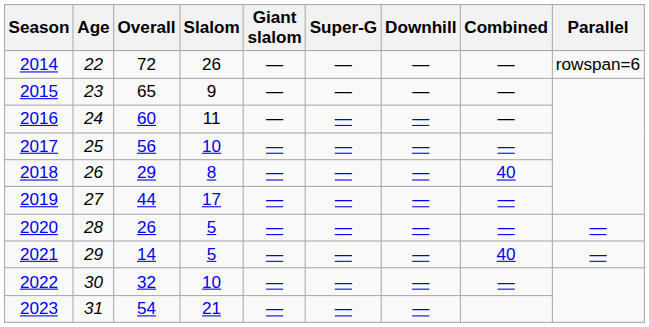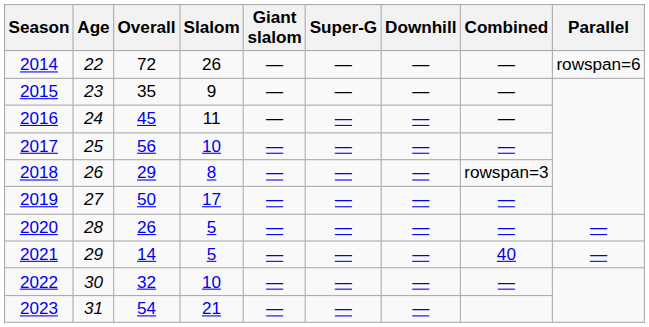(147, 91) 65 -> (147, 91) 35
(147, 118) 60 -> (147, 118) 45
(506, 173) 40 -> (506, 173) rowspan=3
(147, 200) 44 -> (147, 200) 50
